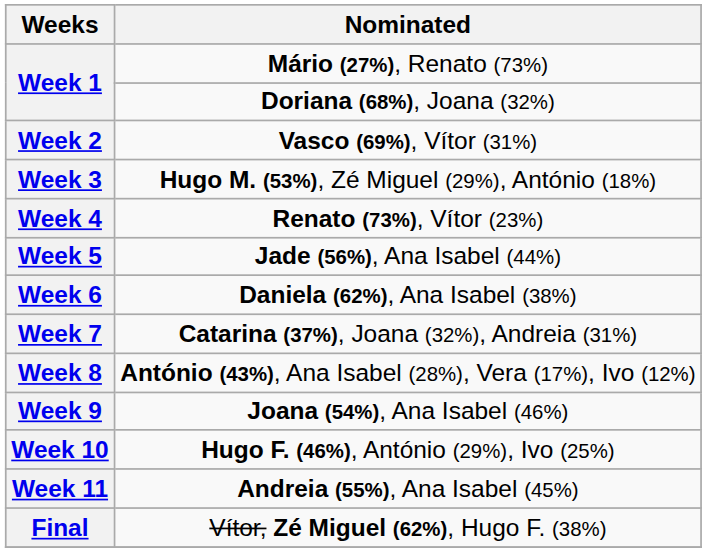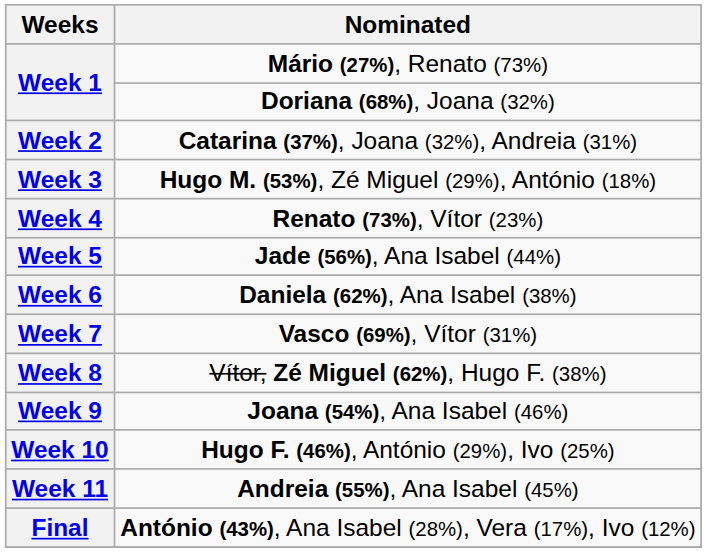(408, 141) Vasco (69%), Vítor (31%) -> (408, 141) Catarina (37%), Joana (32%), Andreia (31%)
(408, 334) Catarina (37%), Joana (32%), Andreia (31%) -> (408, 334) Vasco (69%), Vítor (31%)
(408, 373) António (43%), Ana Isabel (28%), Vera (17%), Ivo (12%) -> (408, 373) Vítor, Zé Miguel (62%), Hugo F. (38%)
(408, 527) Vítor, Zé Miguel (62%), Hugo F. (38%) -> (408, 527) António (43%), Ana Isabel (28%), Vera (17%), Ivo (12%)
